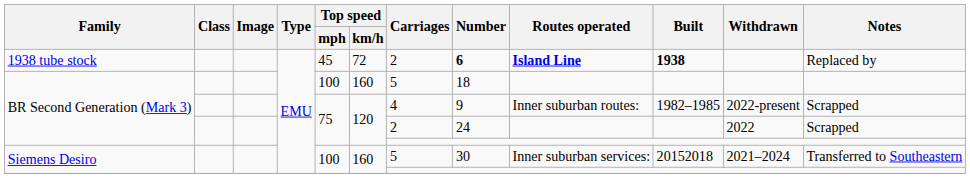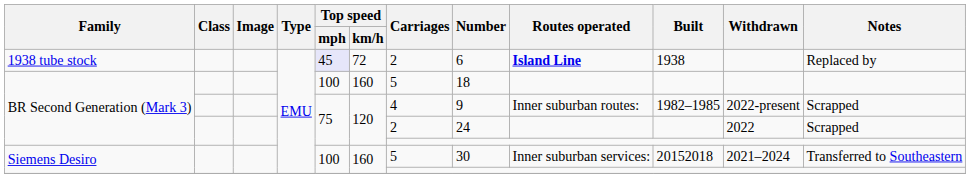(325, 60) no background -> (325, 60) lavender background
(459, 60) bold -> (459, 60) normal
(671, 60) bold -> (671, 60) normal
